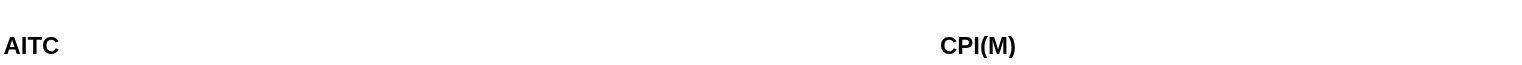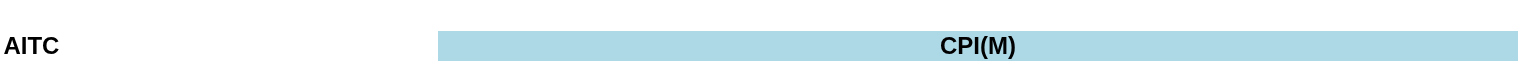(978, 45) no background -> (978, 45) lightblue background
